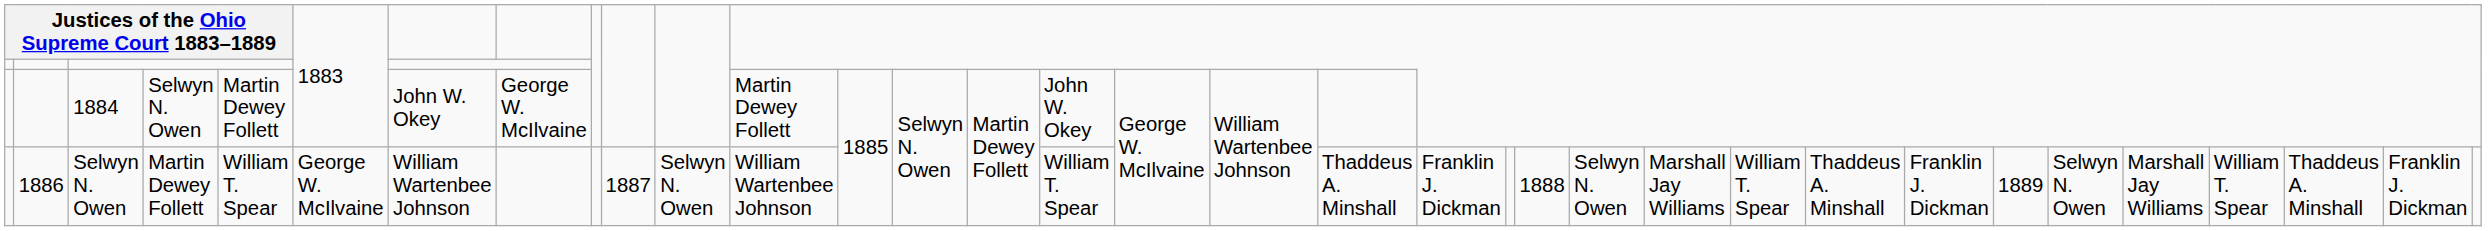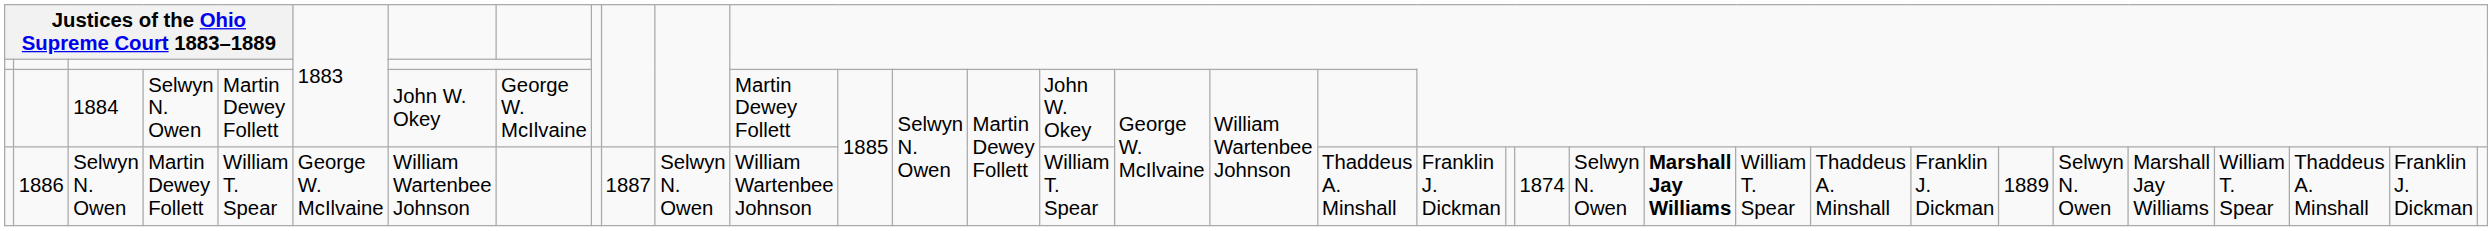(1542, 185) 1888 -> (1542, 185) 1874
(1687, 185) normal -> (1690, 185) bold
